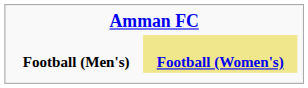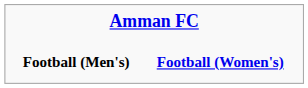(220, 62) khaki background -> (220, 62) no background
